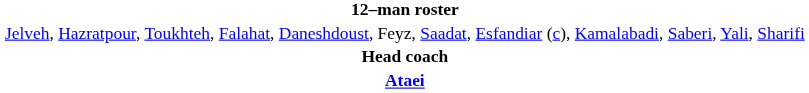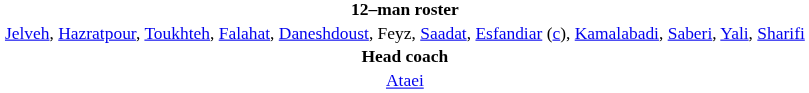(405, 80) bold -> (405, 80) normal
